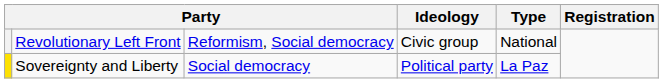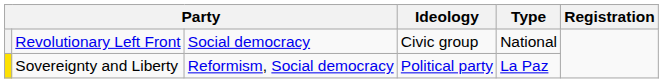(291, 42) Reformism, Social democracy -> (249, 42) Social democracy
(249, 66) Social democracy -> (291, 66) Reformism, Social democracy
